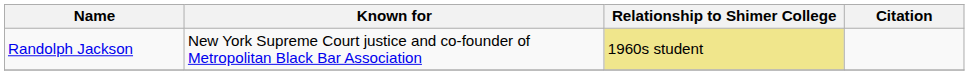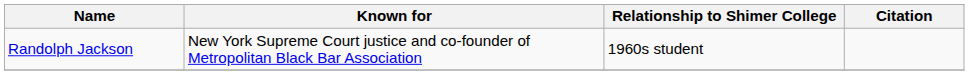(656, 49) khaki background -> (656, 49) no background
